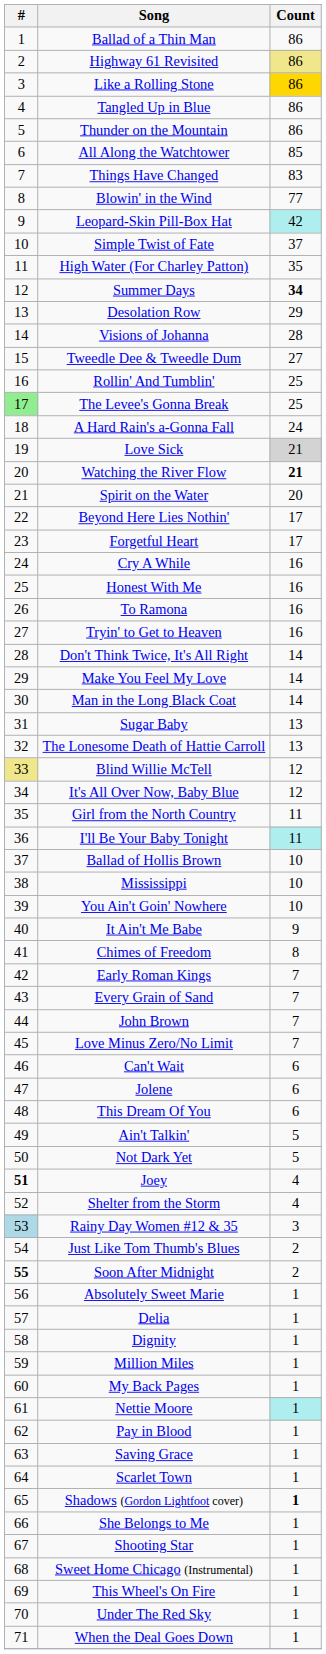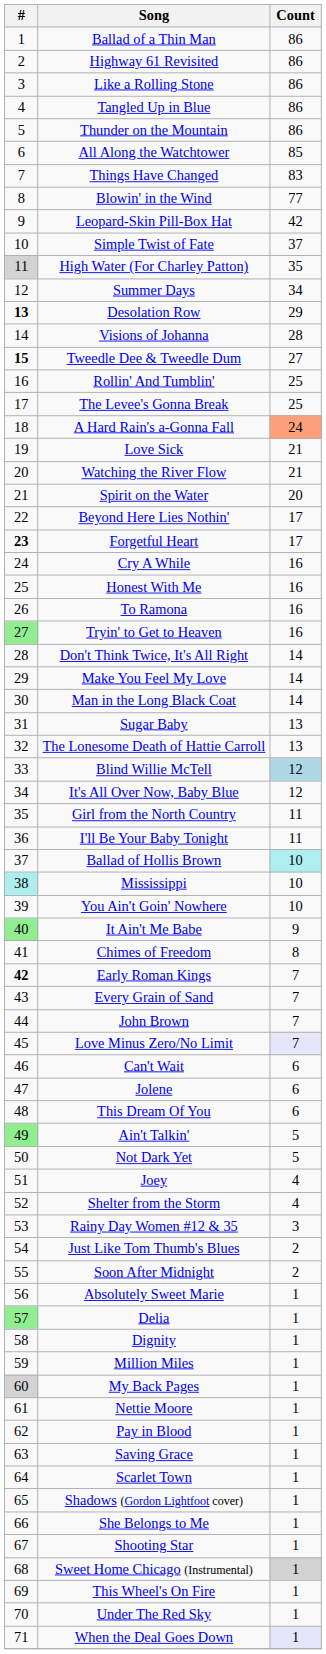(296, 61) khaki background -> (296, 61) no background
(296, 84) gold background -> (296, 84) no background
(296, 221) paleturquoise background -> (296, 221) no background
(21, 267) no background -> (21, 267) lightgrey background
(296, 289) bold -> (296, 289) normal
(21, 312) normal -> (21, 312) bold
(21, 358) normal -> (21, 358) bold
(21, 404) lightgreen background -> (21, 404) no background
(296, 426) no background -> (296, 426) lightsalmon background
(296, 449) lightgrey background -> (296, 449) no background
(296, 472) bold -> (296, 472) normal
(21, 541) normal -> (21, 541) bold
(21, 632) no background -> (21, 632) lightgreen background
(21, 769) khaki background -> (21, 769) no background
(296, 769) no background -> (296, 769) lightblue background
(296, 838) paleturquoise background -> (296, 838) no background
(296, 860) no background -> (296, 860) paleturquoise background
(21, 883) no background -> (21, 883) paleturquoise background
(21, 929) no background -> (21, 929) lightgreen background
(21, 975) normal -> (21, 975) bold
(296, 1043) no background -> (296, 1043) lavender background
(21, 1134) no background -> (21, 1134) lightgreen background
(21, 1180) bold -> (21, 1180) normal
(21, 1226) lightblue background -> (21, 1226) no background
(21, 1271) bold -> (21, 1271) normal
(21, 1317) no background -> (21, 1317) lightgreen background
(21, 1386) no background -> (21, 1386) lightgrey background
(296, 1409) paleturquoise background -> (296, 1409) no background
(296, 1500) bold -> (296, 1500) normal
(296, 1568) no background -> (296, 1568) lightgrey background
(296, 1637) no background -> (296, 1637) lavender background
